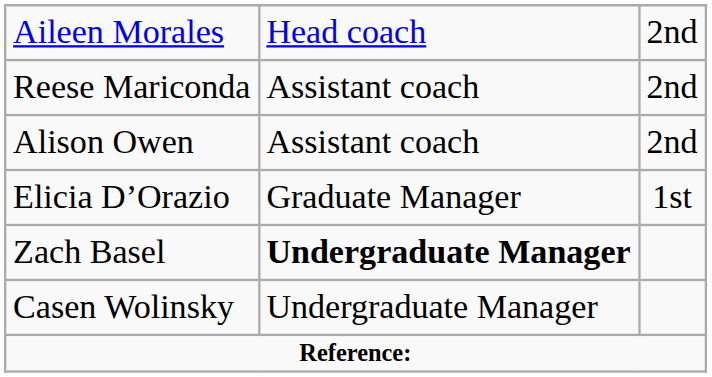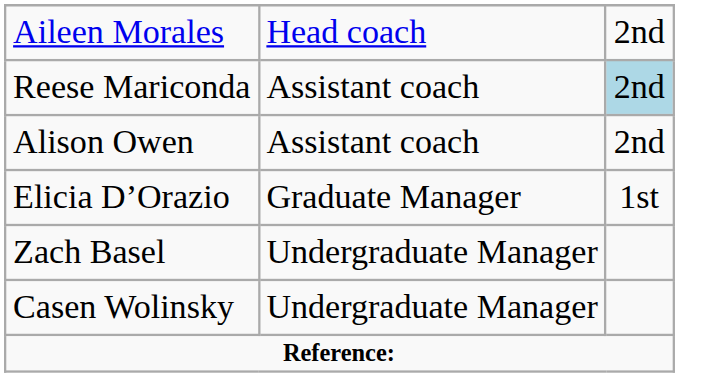(672, 86) no background -> (639, 86) lightblue background
(449, 251) bold -> (432, 251) normal
